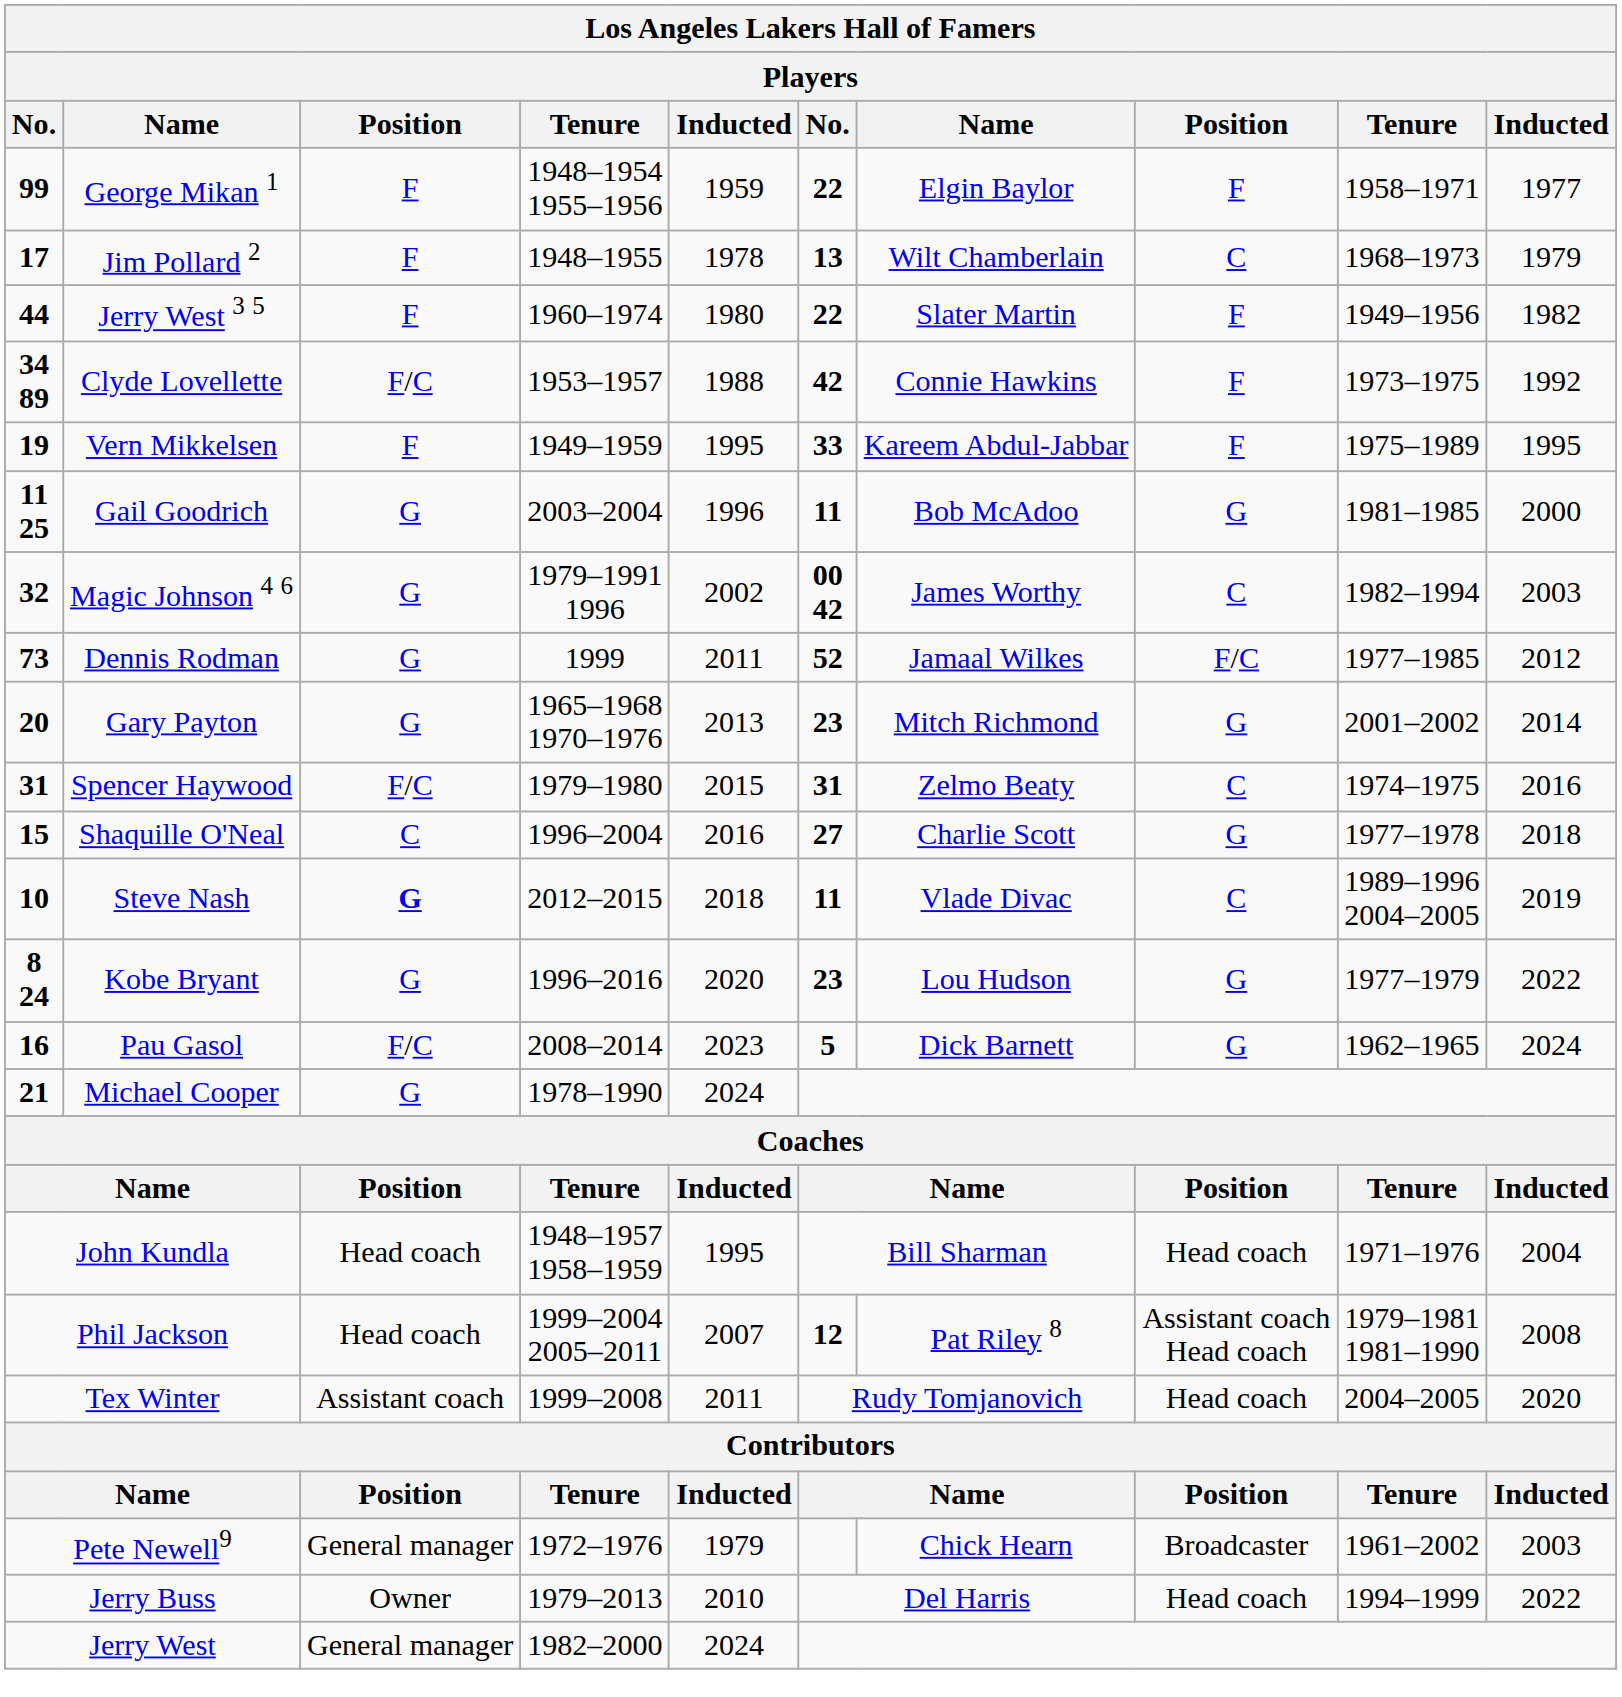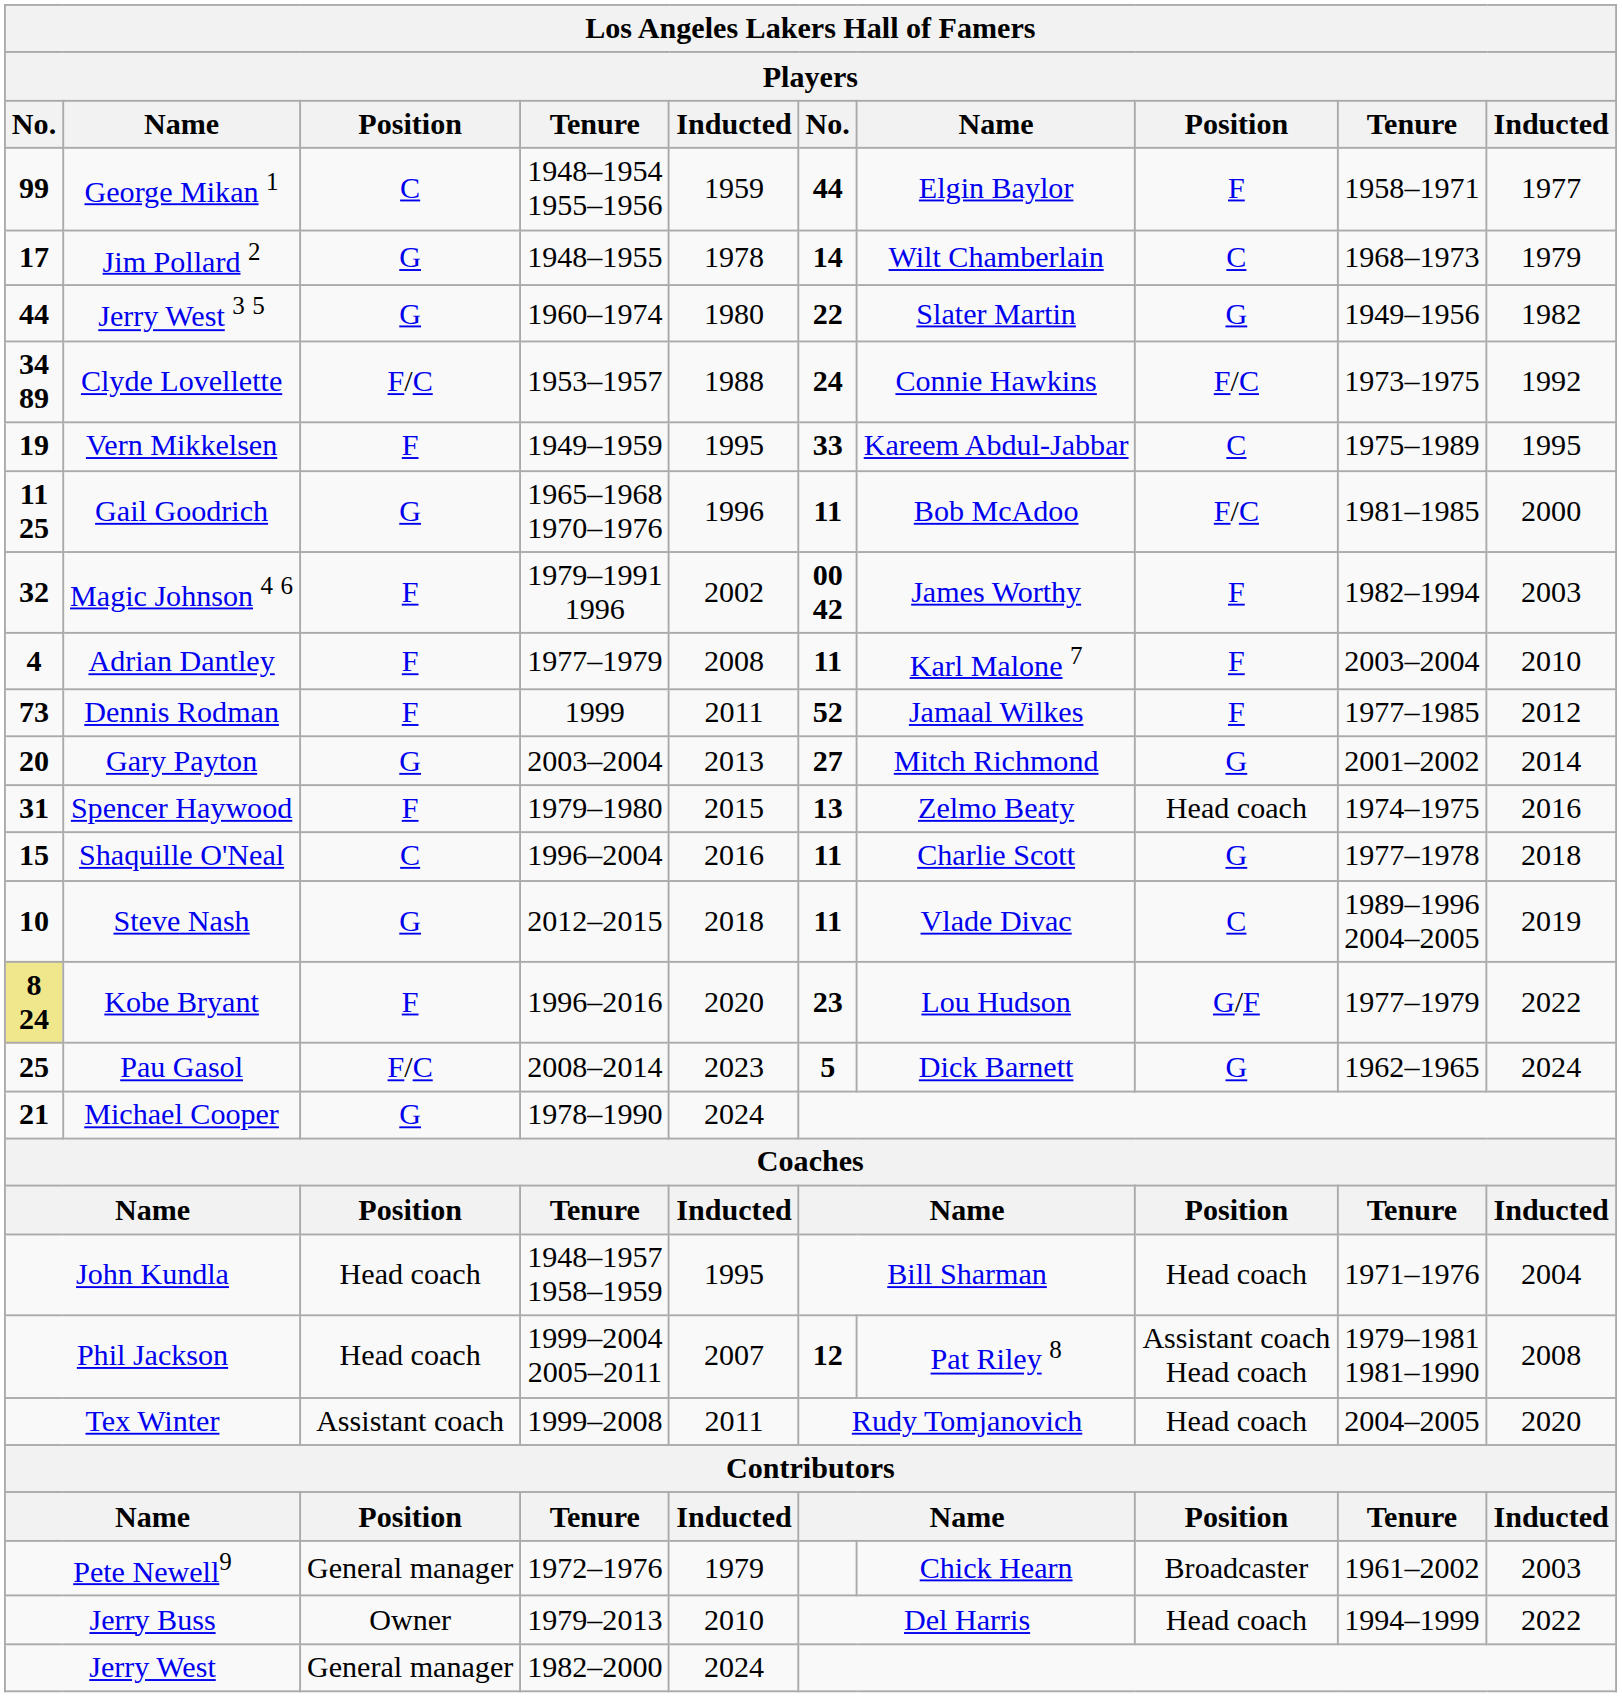(410, 188) F -> (410, 188) C
(828, 188) 22 -> (828, 188) 44
(410, 257) F -> (410, 257) G
(828, 257) 13 -> (828, 257) 14
(410, 312) F -> (410, 312) G
(1236, 312) F -> (1236, 312) G
(828, 381) 42 -> (828, 381) 24
(1236, 381) F -> (1236, 381) F/C
(1236, 446) F -> (1236, 446) C
(595, 510) 2003–2004 -> (595, 510) 1965–1968 1970–1976
(1236, 510) G -> (1236, 510) F/C
(410, 592) G -> (410, 592) F
(1236, 592) C -> (1236, 592) F
+ row: (182, 661)
(410, 657) G -> (410, 712) F
(1236, 657) F/C -> (1236, 712) F
(595, 721) 1965–1968 1970–1976 -> (595, 760) 2003–2004
(828, 721) 23 -> (828, 760) 27
(410, 786) F/C -> (410, 808) F
(828, 786) 31 -> (828, 808) 13
(1236, 786) C -> (1236, 808) Head coach
(828, 833) 27 -> (828, 855) 11
(410, 898) bold -> (410, 920) normal
(34, 980) no background -> (34, 1002) khaki background
(410, 980) G -> (410, 1002) F
(1236, 980) G -> (1236, 1002) G/F
(34, 1044) 16 -> (34, 1066) 25
